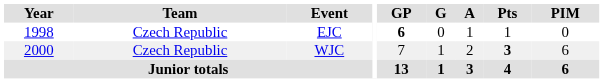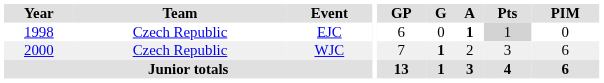(401, 31) bold -> (401, 31) normal
(470, 31) normal -> (470, 31) bold
(507, 31) no background -> (507, 31) lightgrey background
(441, 50) normal -> (441, 50) bold
(507, 50) bold -> (507, 50) normal
